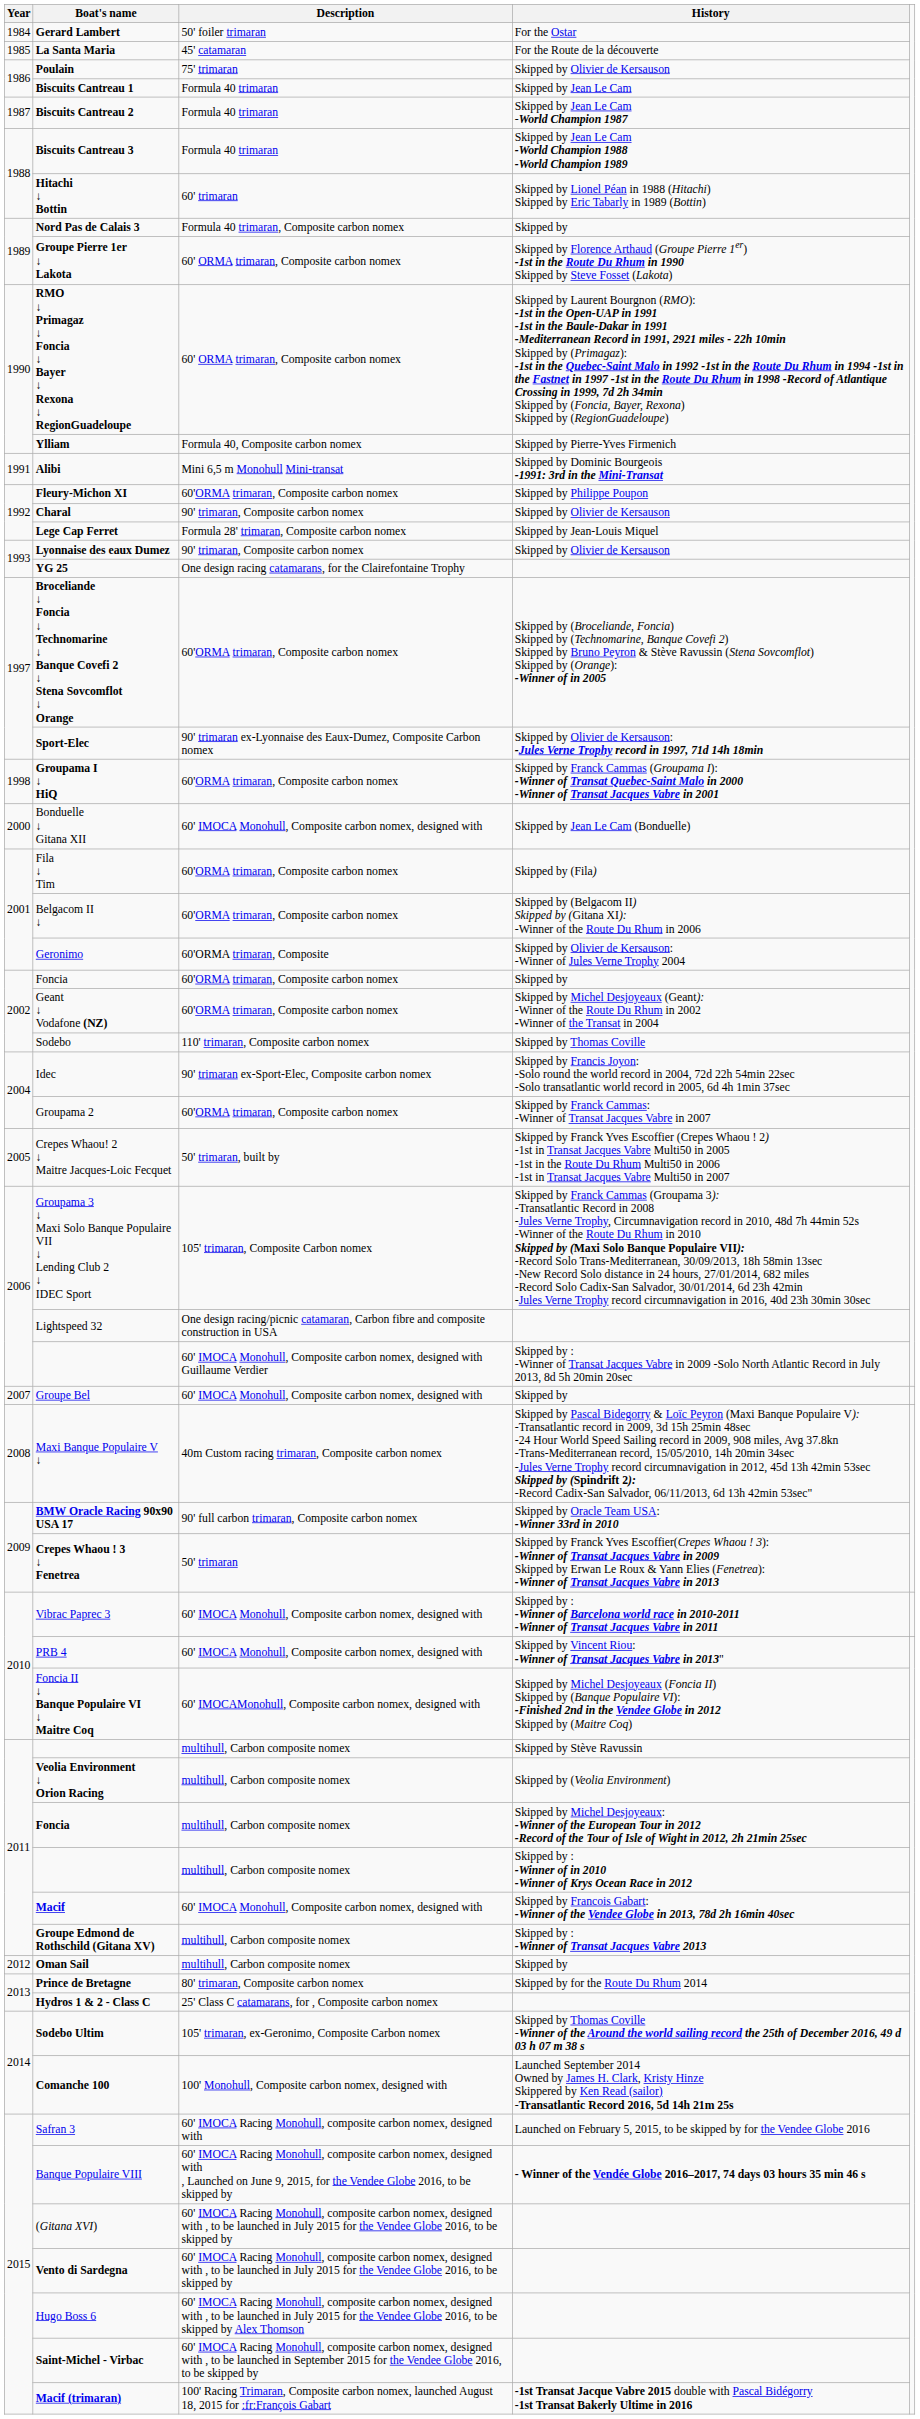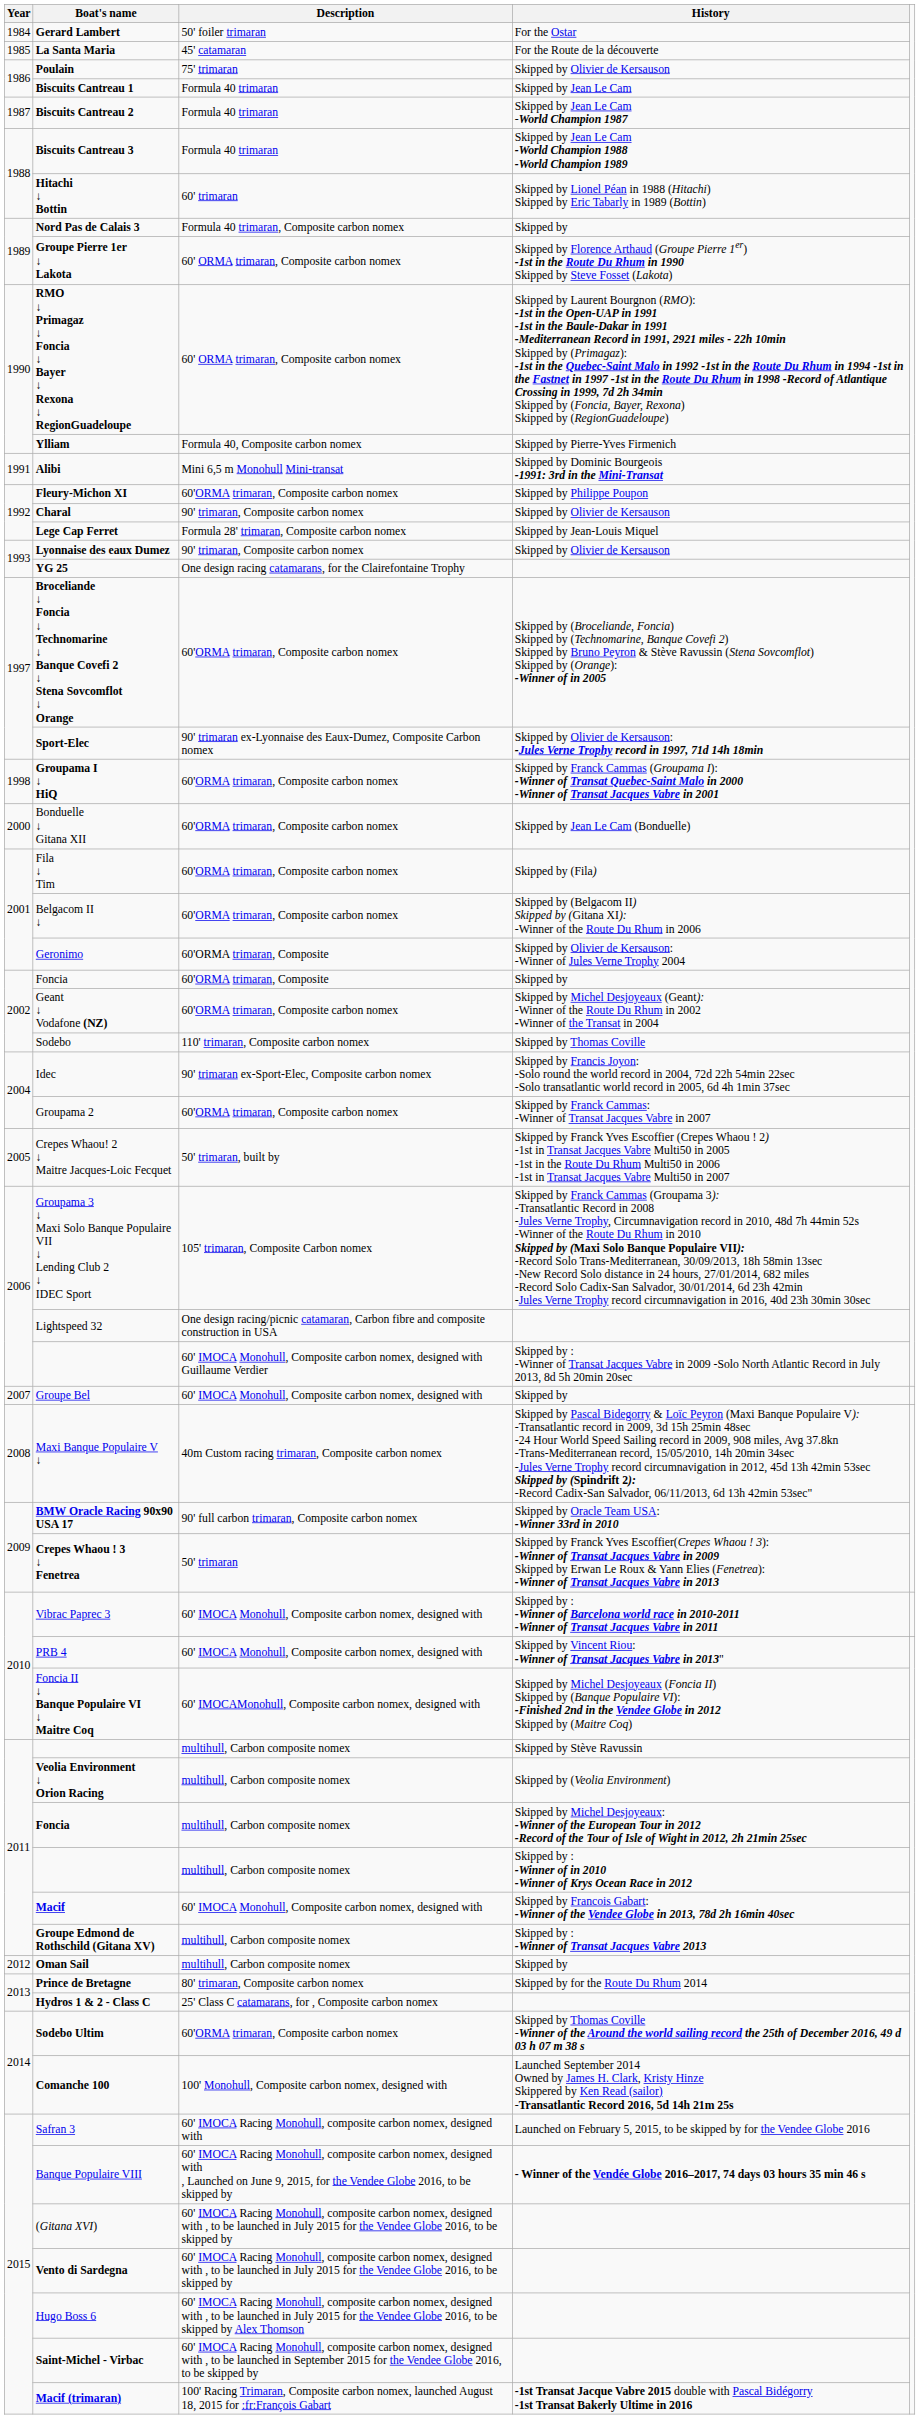(332, 826) 60' IMOCA Monohull, Composite carbon nomex, designed with -> (290, 826) 60'ORMA trimaran, Composite carbon nomex
(290, 979) 60'ORMA trimaran, Composite carbon nomex -> (255, 979) 60'ORMA trimaran, Composite
(311, 2033) 105' trimaran, ex-Geronimo, Composite Carbon nomex -> (290, 2033) 60'ORMA trimaran, Composite carbon nomex
